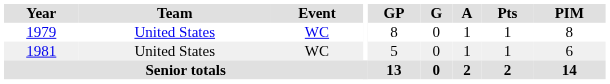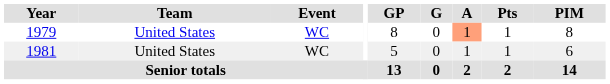(467, 32) no background -> (467, 32) lightsalmon background
